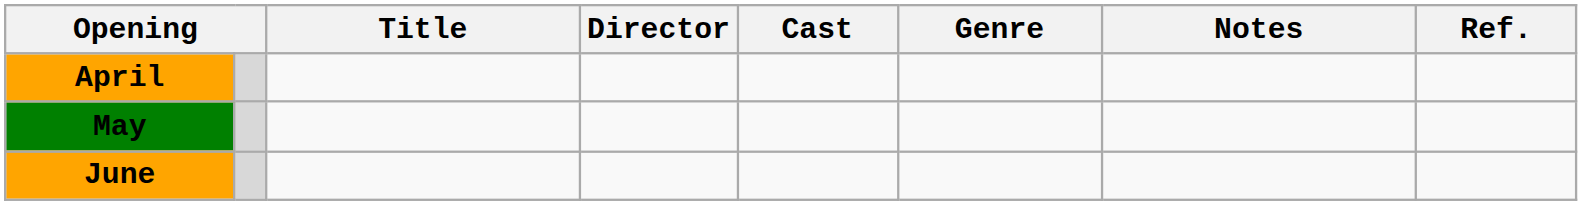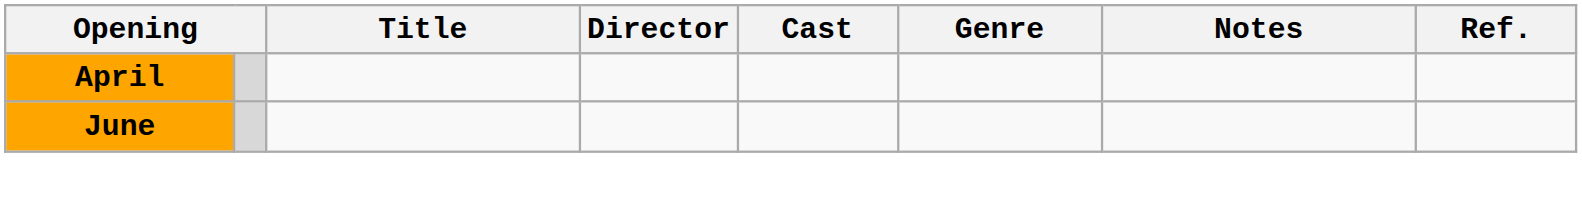- row: (120, 126)
